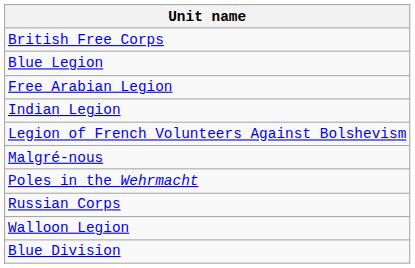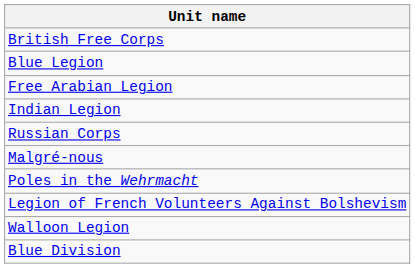(207, 134) Legion of French Volunteers Against Bolshevism -> (64, 134) Russian Corps
(64, 204) Russian Corps -> (207, 204) Legion of French Volunteers Against Bolshevism
